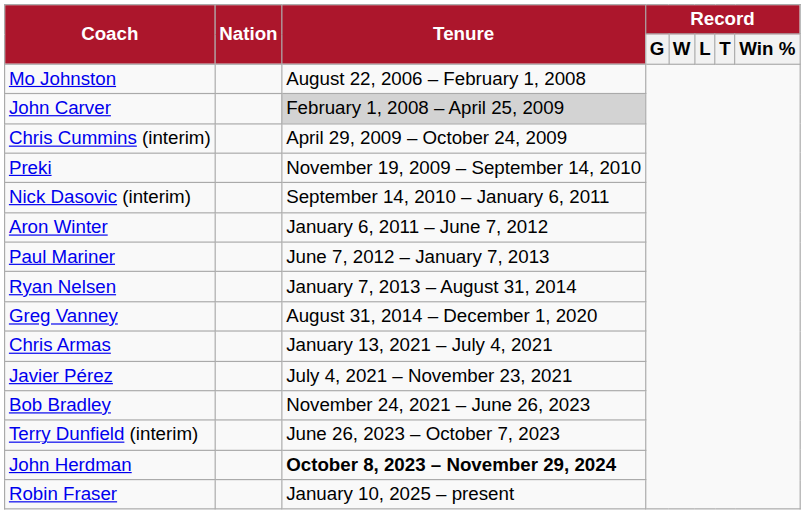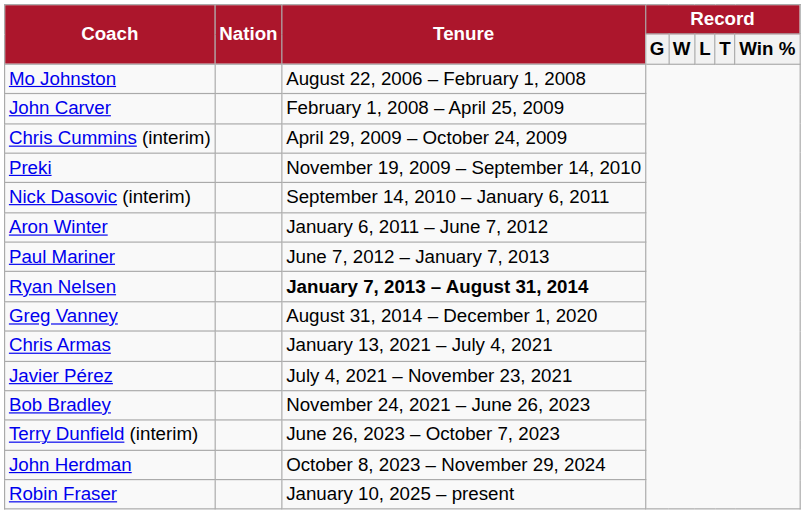(425, 108) lightgrey background -> (425, 108) no background
(431, 286) normal -> (437, 286) bold
(451, 464) bold -> (446, 464) normal
